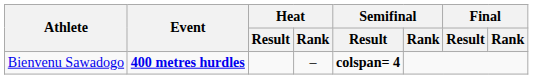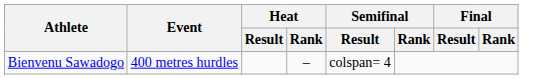(188, 63) bold -> (184, 63) normal
(368, 63) bold -> (360, 63) normal
